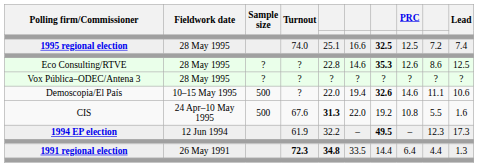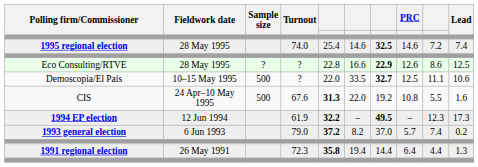(332, 46) 25.1 -> (332, 46) 25.4
(358, 46) 16.6 -> (358, 46) 14.6
(410, 46) 12.5 -> (410, 46) 14.6
(358, 65) 14.6 -> (358, 65) 16.6
(384, 65) 35.3 -> (384, 65) 22.9
- row: (84, 79)
(358, 93) 19.4 -> (358, 79) 33.5
(384, 93) 32.6 -> (384, 79) 32.7
(410, 93) 14.6 -> (410, 79) 12.5
(332, 132) normal -> (332, 118) bold
+ row: (84, 132)
(300, 151) bold -> (300, 151) normal
(332, 151) 34.8 -> (332, 151) 35.8
(358, 151) 33.5 -> (358, 151) 19.4
